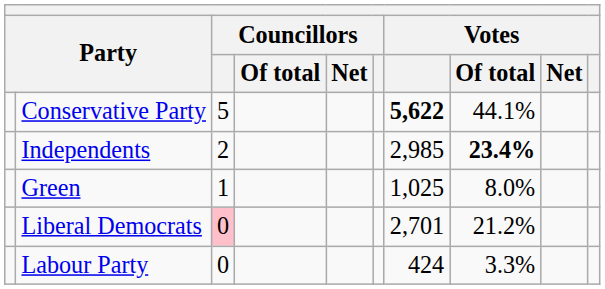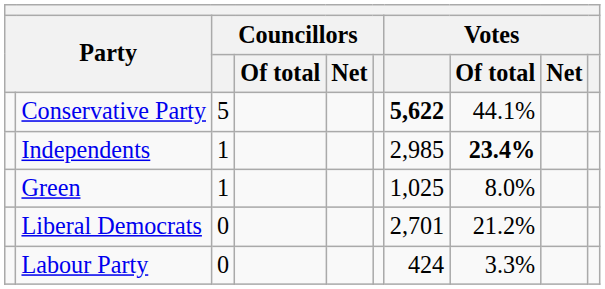(223, 149) 2 -> (223, 149) 1
(223, 226) pink background -> (223, 226) no background
